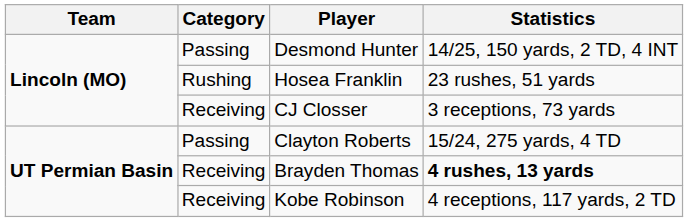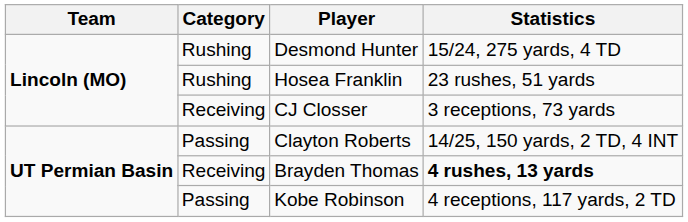(216, 49) Passing -> (217, 49) Rushing
(553, 49) 14/25, 150 yards, 2 TD, 4 INT -> (524, 49) 15/24, 275 yards, 4 TD
(524, 140) 15/24, 275 yards, 4 TD -> (553, 140) 14/25, 150 yards, 2 TD, 4 INT
(224, 200) Receiving -> (216, 200) Passing
